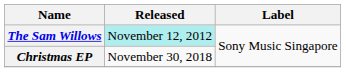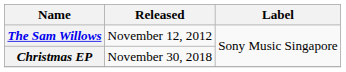(160, 35) paleturquoise background -> (160, 35) no background
